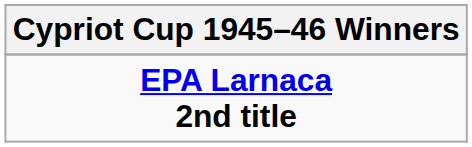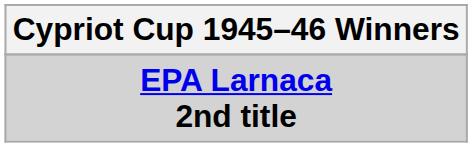(236, 97) no background -> (236, 97) lightgrey background
